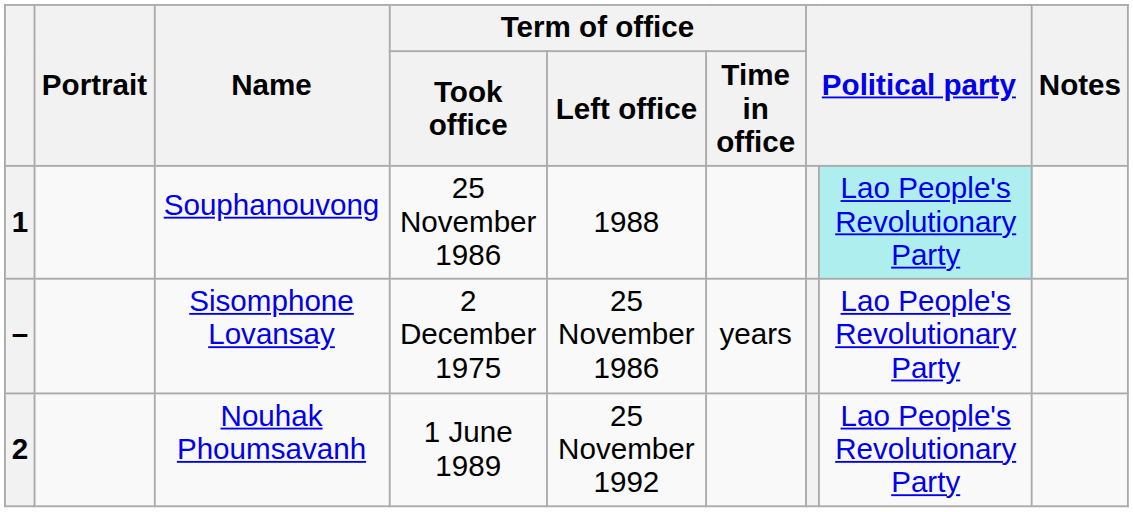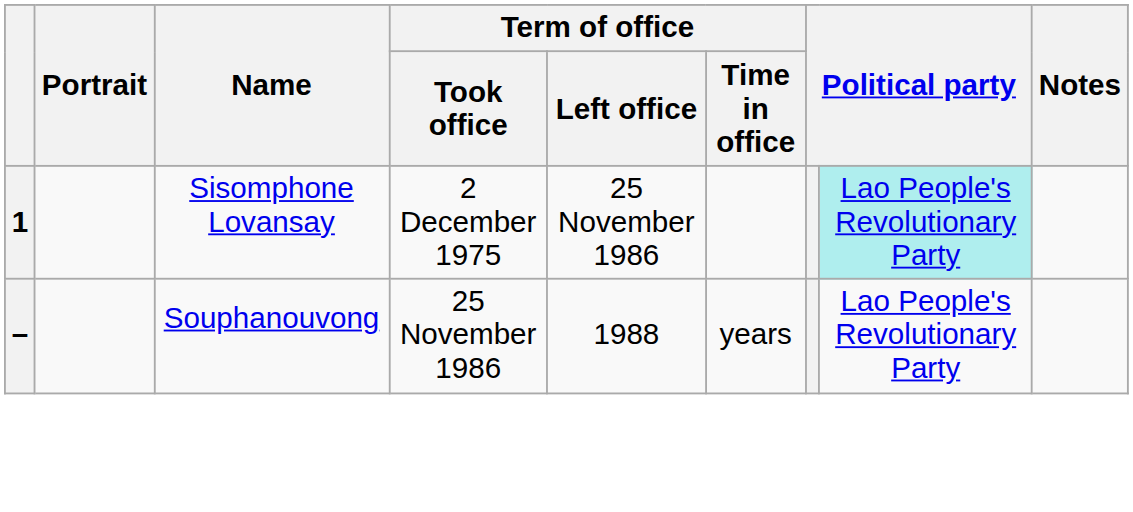(272, 205) Souphanouvong -> (272, 205) Sisomphone Lovansay
(468, 221) 25 November 1986 -> (468, 221) 2 December 1975
(626, 221) 1988 -> (626, 221) 25 November 1986
(272, 318) Sisomphone Lovansay -> (272, 318) Souphanouvong
(468, 335) 2 December 1975 -> (468, 335) 25 November 1986
(626, 335) 25 November 1986 -> (626, 335) 1988
- row: (20, 448)
